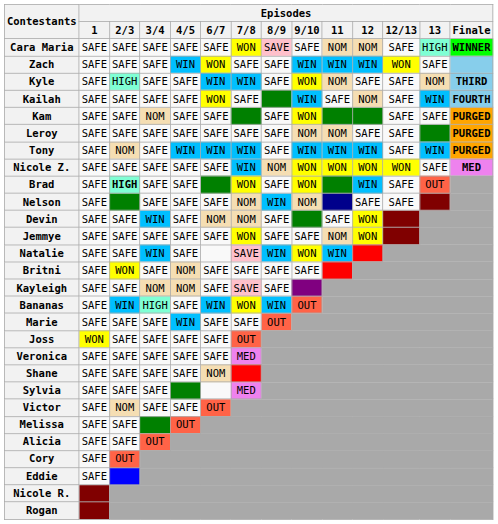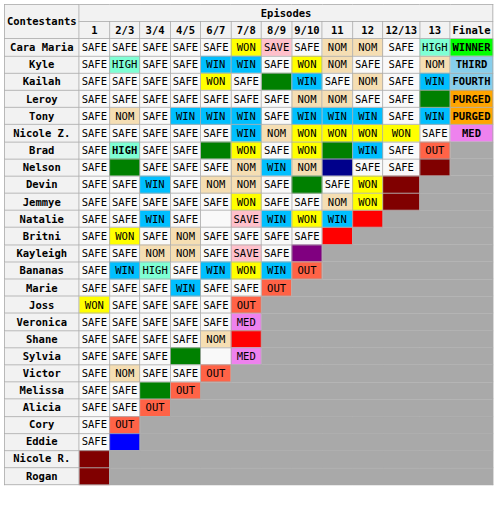- row: (42, 64)
- row: (42, 116)
